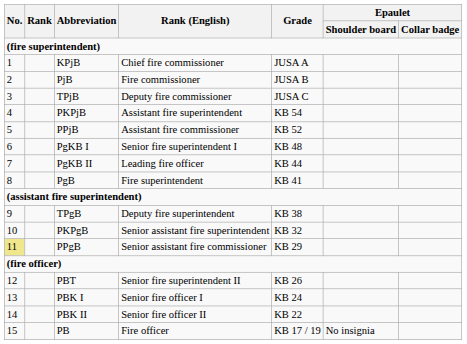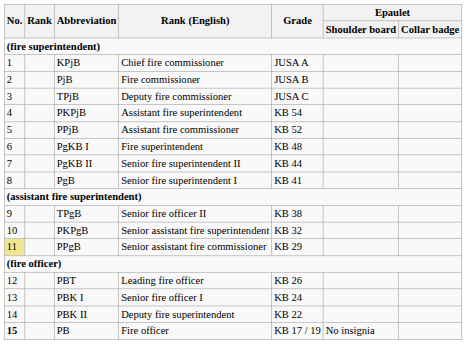(179, 146) Senior fire superintendent I -> (162, 146) Fire superintendent
(162, 163) Leading fire officer -> (181, 163) Senior fire superintendent II
(162, 180) Fire superintendent -> (179, 180) Senior fire superintendent I
(178, 213) Deputy fire superintendent -> (164, 213) Senior fire officer II
(181, 280) Senior fire superintendent II -> (162, 280) Leading fire officer
(164, 314) Senior fire officer II -> (178, 314) Deputy fire superintendent
(12, 331) normal -> (12, 331) bold
